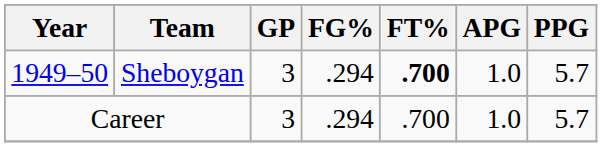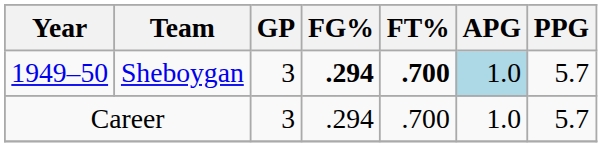(350, 73) normal -> (350, 73) bold
(504, 73) no background -> (504, 73) lightblue background
